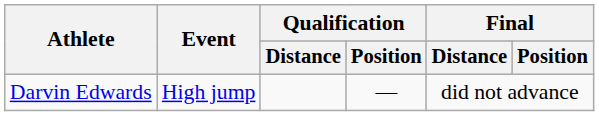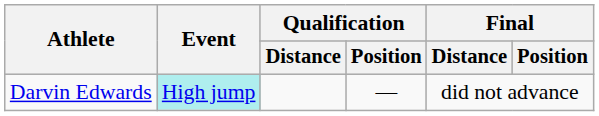(209, 92) no background -> (209, 92) paleturquoise background
